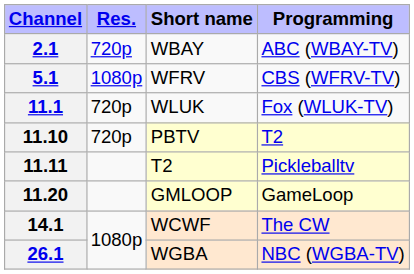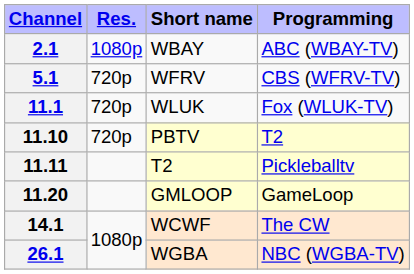(111, 48) 720p -> (116, 48) 1080p
(116, 78) 1080p -> (111, 78) 720p
